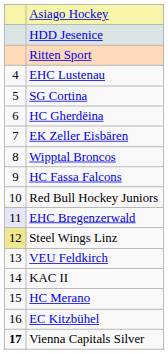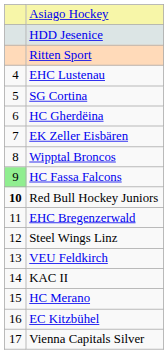(15, 177) no background -> (15, 177) lightgreen background
(15, 197) normal -> (15, 197) bold
(15, 217) lavender background -> (15, 217) no background
(15, 237) khaki background -> (15, 237) no background
(15, 339) bold -> (15, 339) normal
